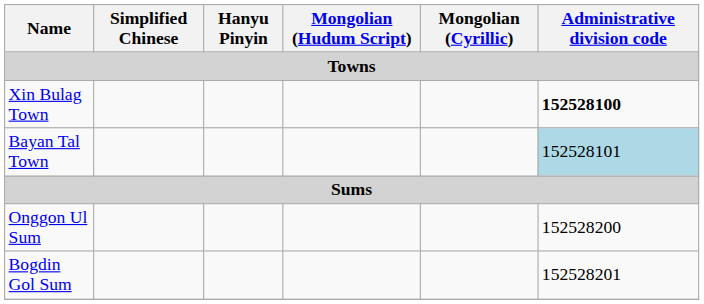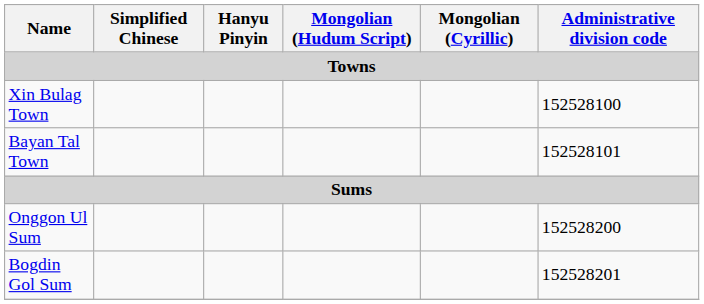(581, 103) bold -> (581, 103) normal
(581, 151) lightblue background -> (581, 151) no background
